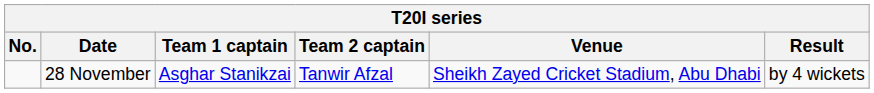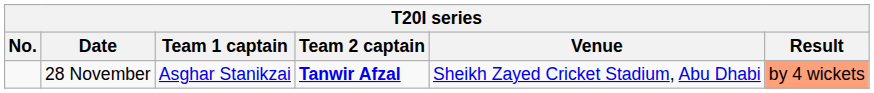(346, 74) normal -> (350, 74) bold
(817, 74) no background -> (817, 74) lightsalmon background
